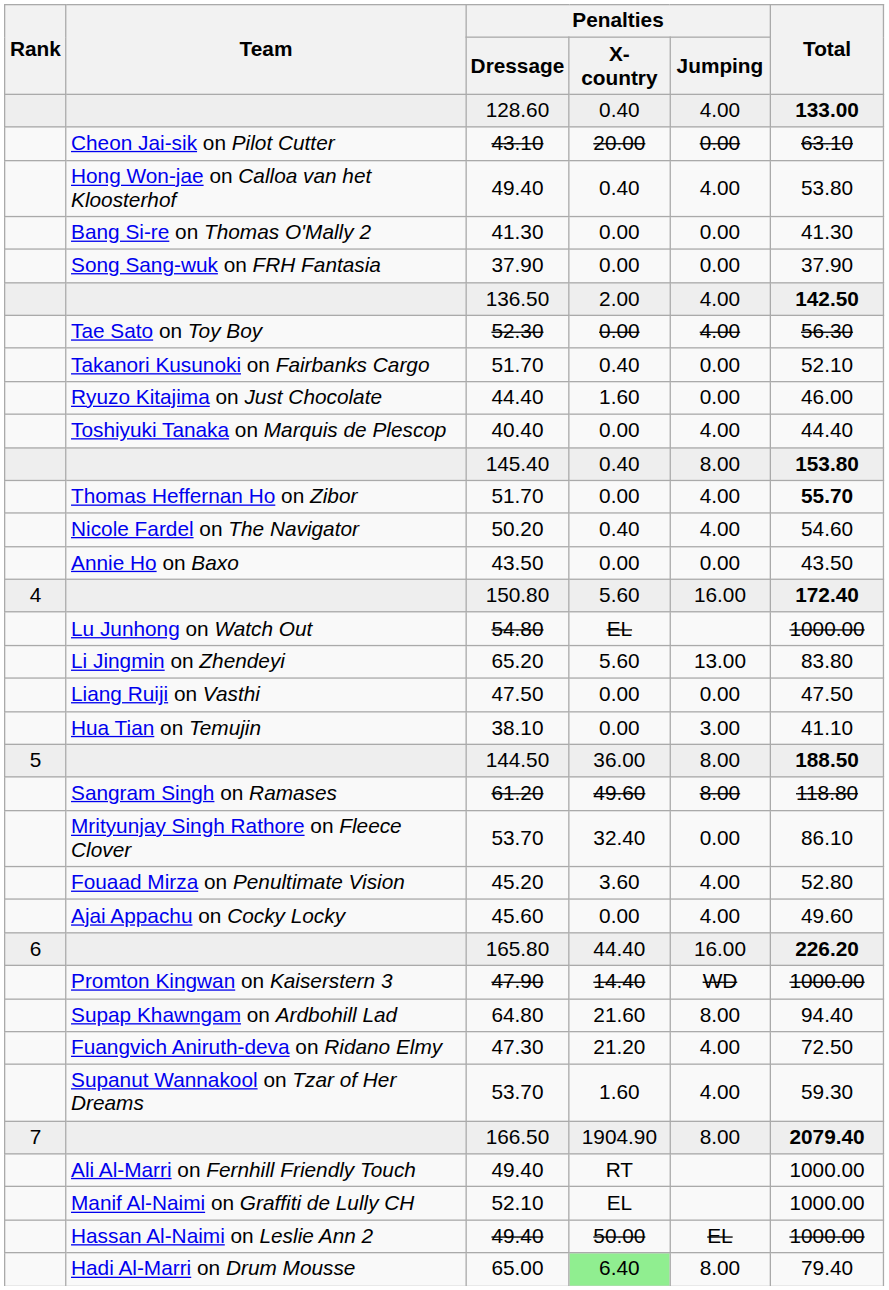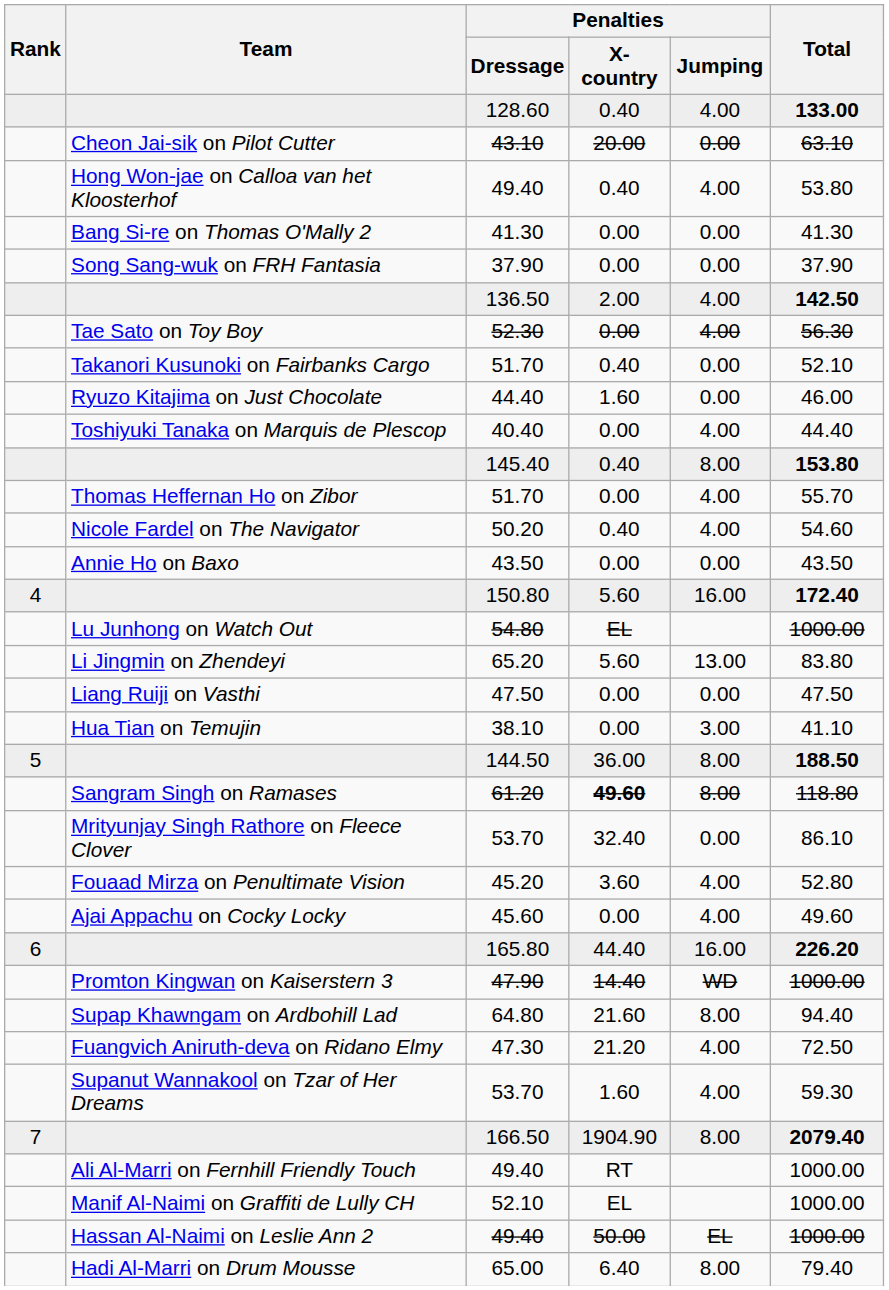(827, 496) bold -> (827, 496) normal
(619, 793) normal -> (619, 793) bold
(619, 1269) lightgreen background -> (619, 1269) no background
